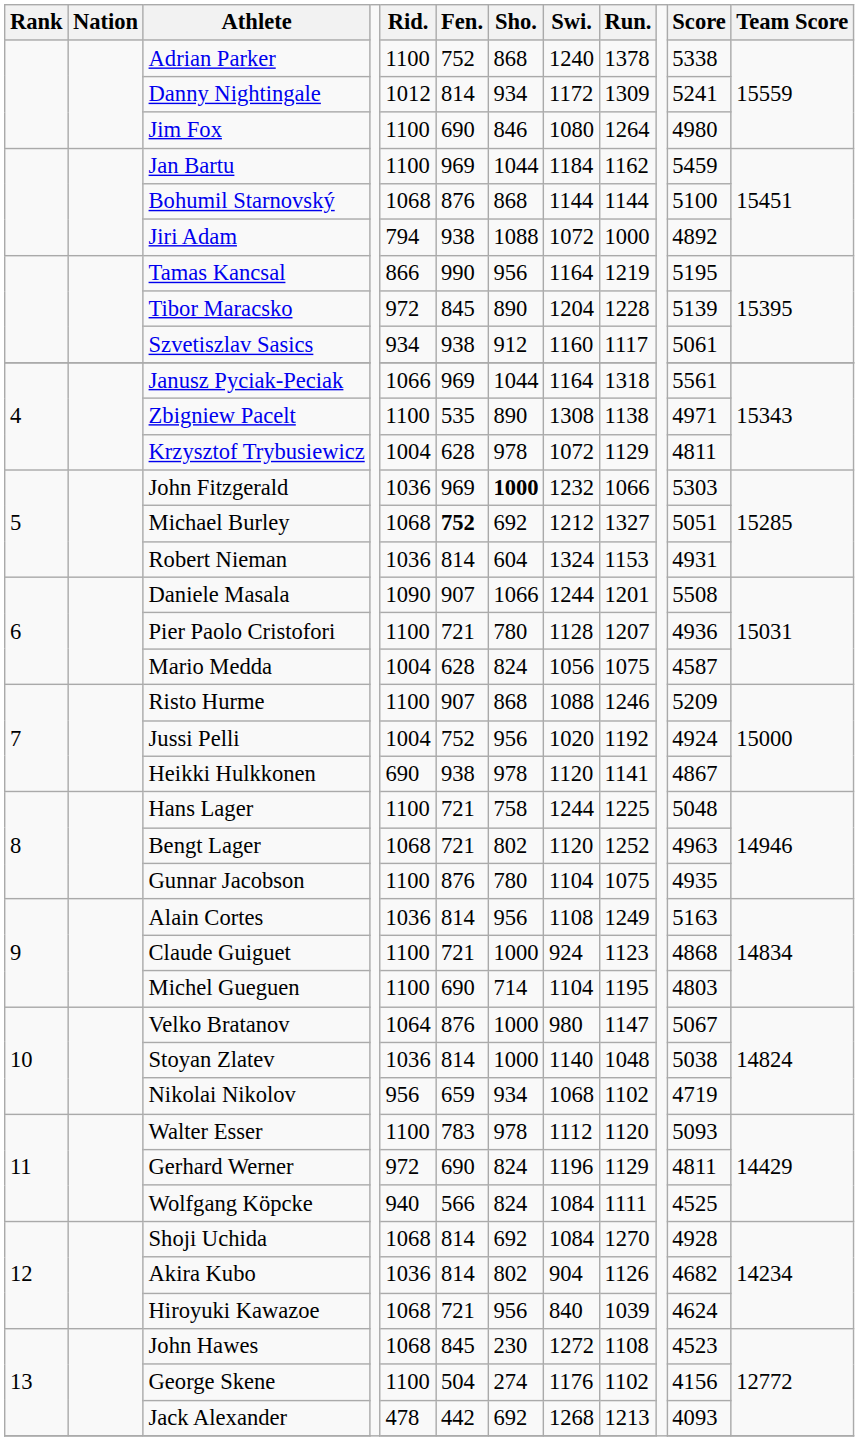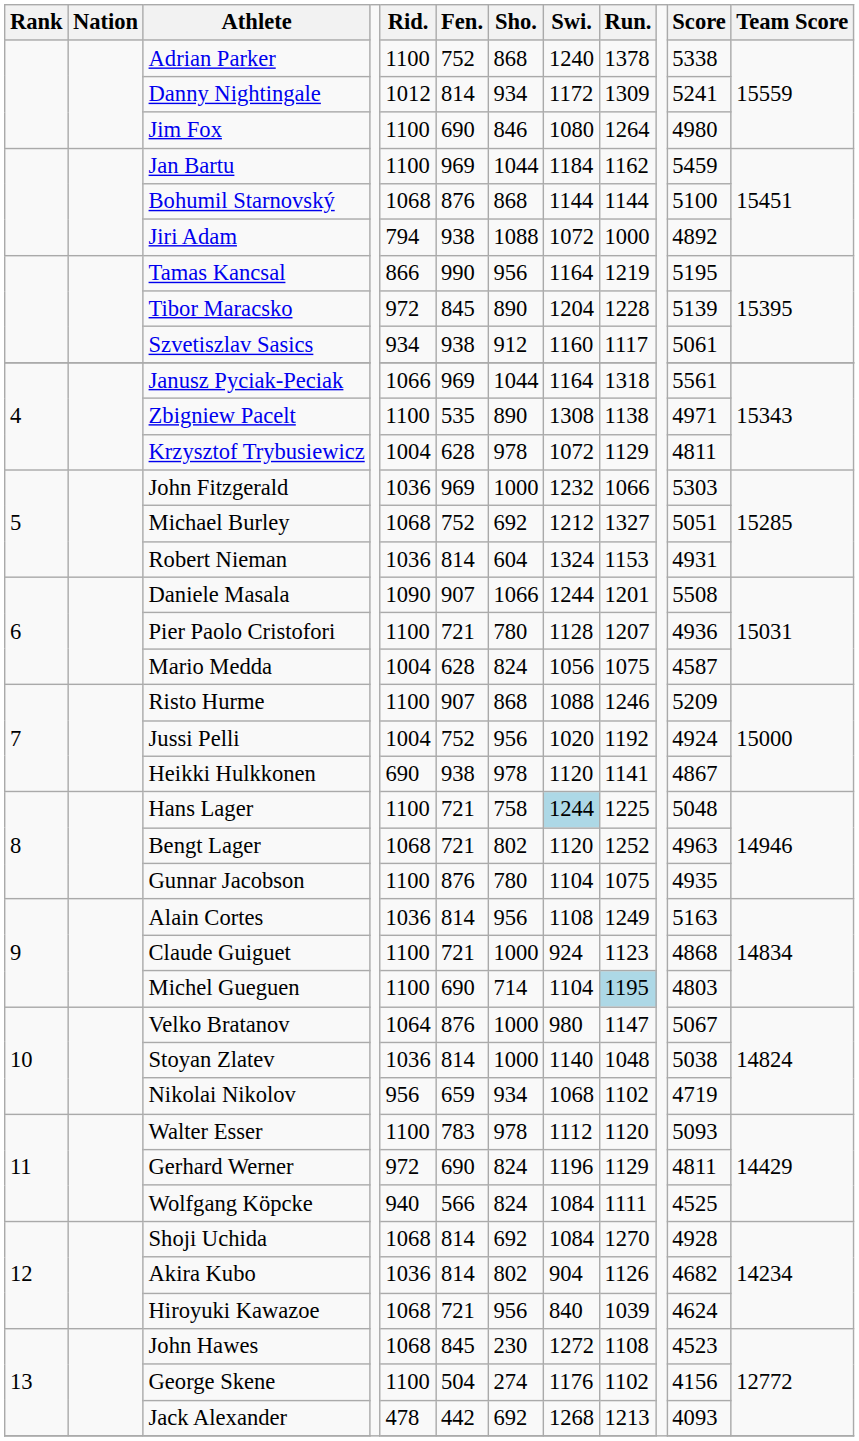(516, 487) bold -> (516, 487) normal
(458, 523) bold -> (458, 523) normal
(572, 809) no background -> (572, 809) lightblue background
(627, 988) no background -> (627, 988) lightblue background
